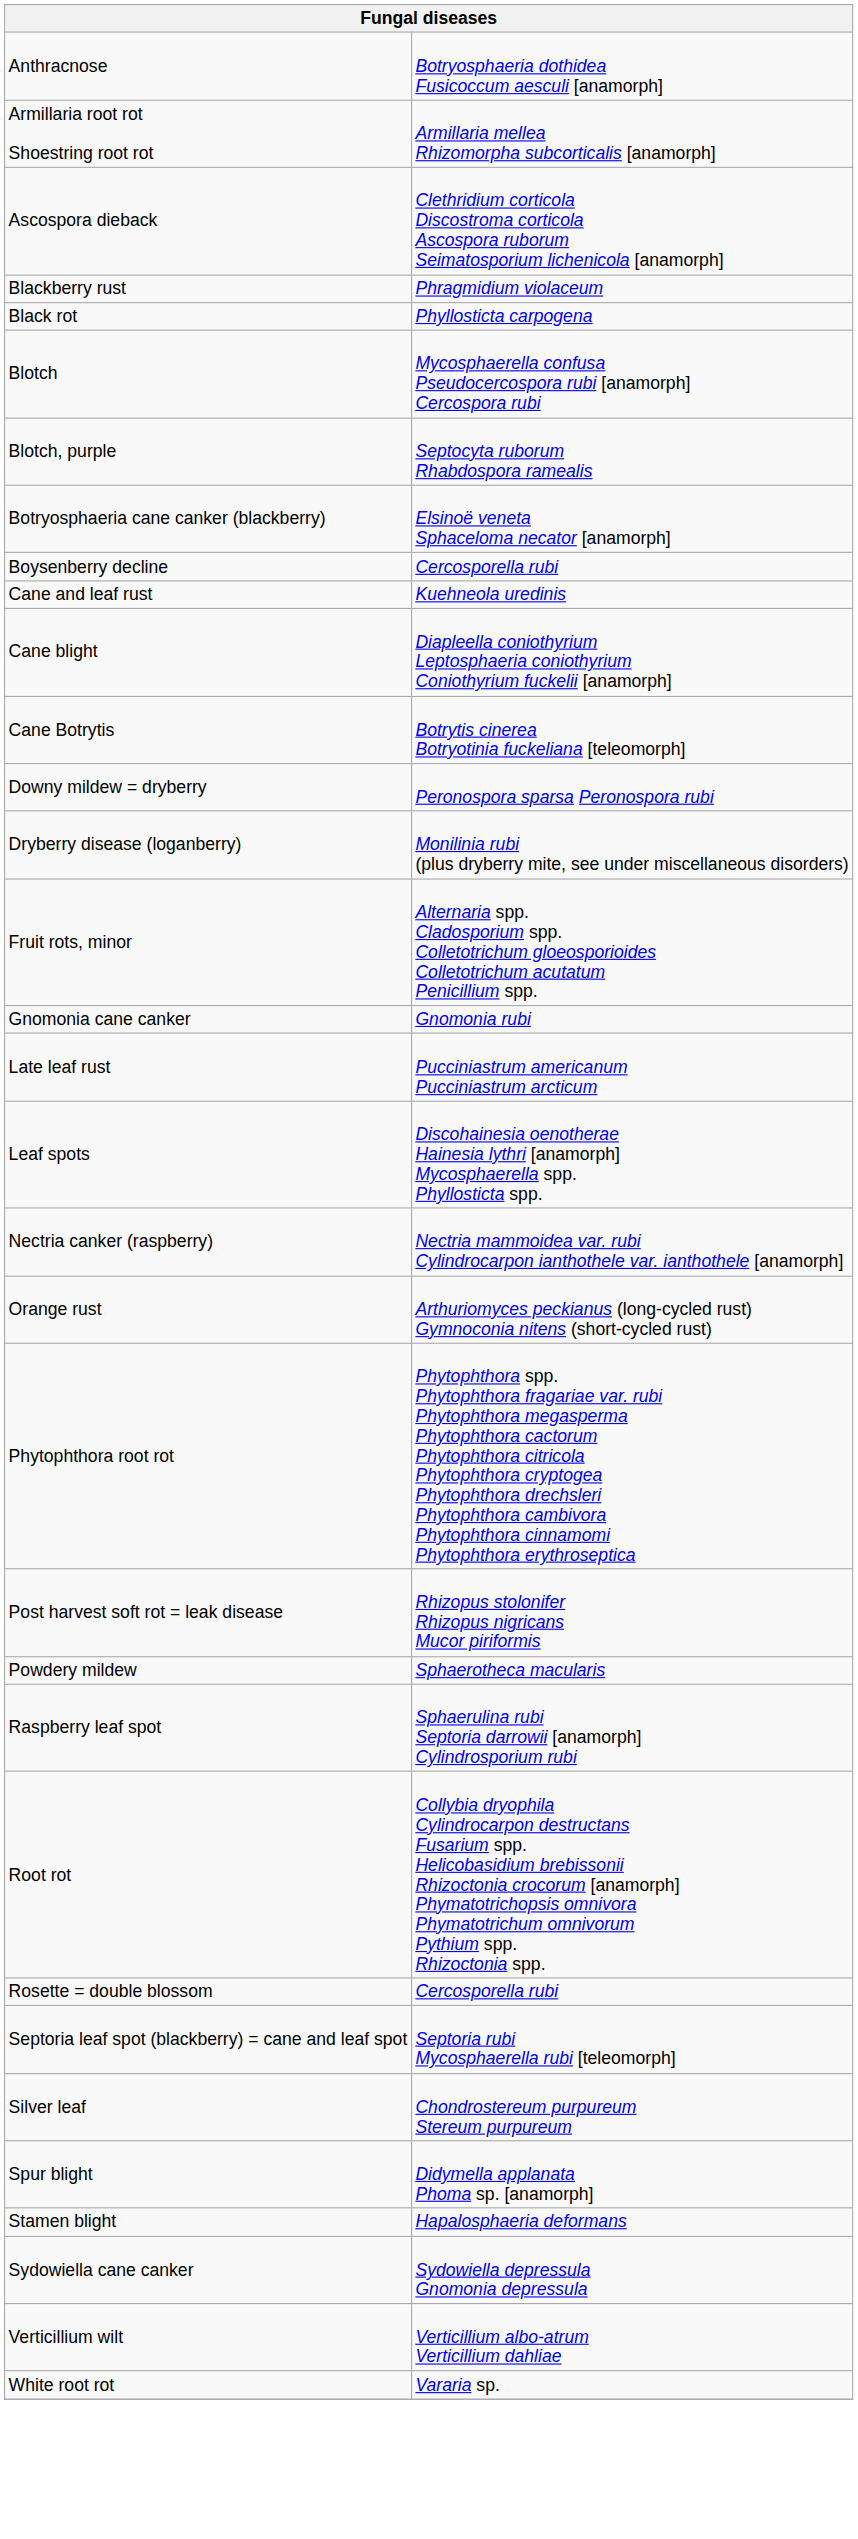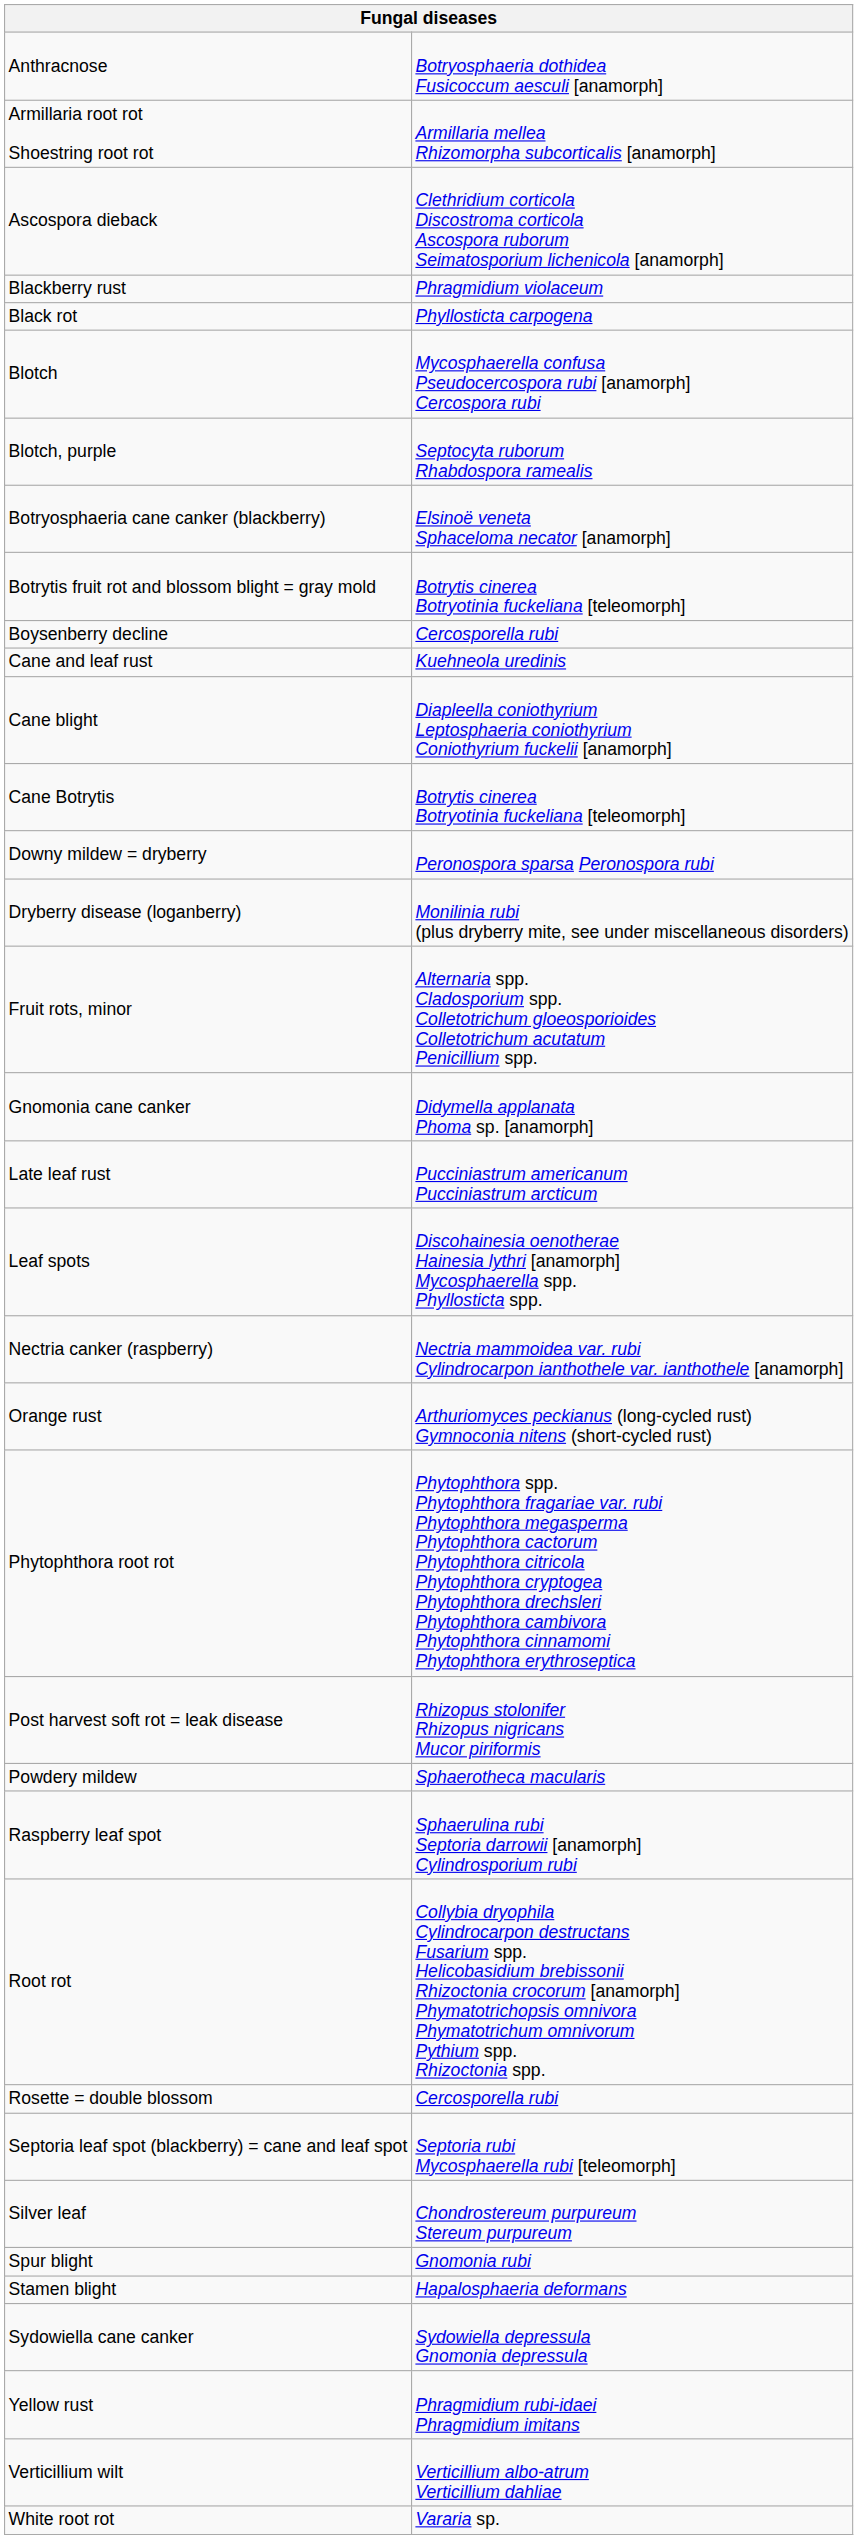+ row: (192, 586)
(473, 1019) Gnomonia rubi -> (504, 1116) Didymella applanata Phoma sp. [anamorph]
(504, 2184) Didymella applanata Phoma sp. [anamorph] -> (473, 2261) Gnomonia rubi
+ row: (51, 2404)
